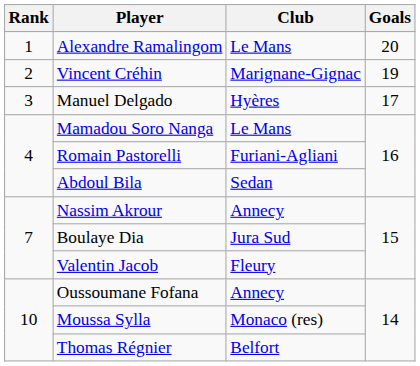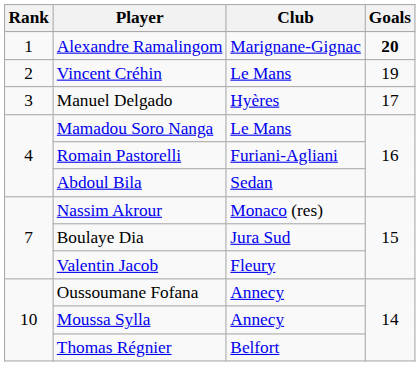(261, 45) Le Mans -> (296, 45) Marignane-Gignac
(390, 45) normal -> (390, 45) bold
(296, 73) Marignane-Gignac -> (261, 73) Le Mans
(257, 210) Annecy -> (277, 210) Monaco (res)
(277, 319) Monaco (res) -> (257, 319) Annecy
